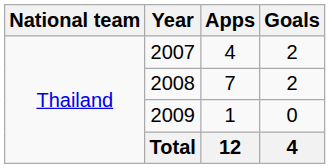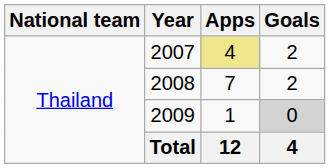(230, 52) no background -> (230, 52) khaki background
(292, 115) no background -> (292, 115) lightgrey background
